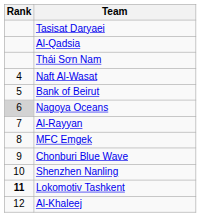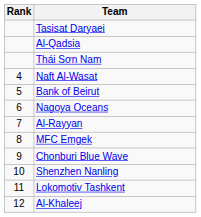(19, 108) lightgrey background -> (19, 108) no background
(19, 188) bold -> (19, 188) normal
